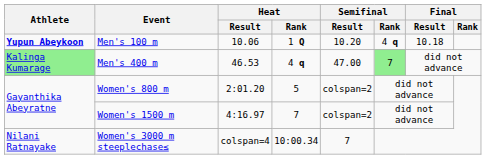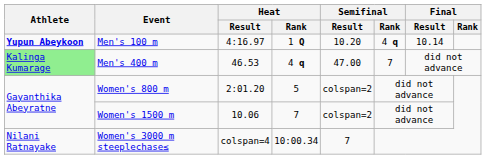(245, 41) 10.06 -> (245, 41) 4:16.97
(430, 41) 10.18 -> (430, 41) 10.14
(390, 62) lightgreen background -> (390, 62) no background
(245, 115) 4:16.97 -> (245, 115) 10.06
